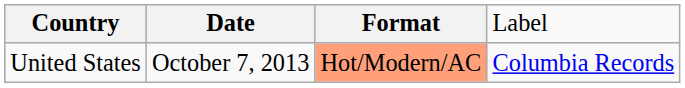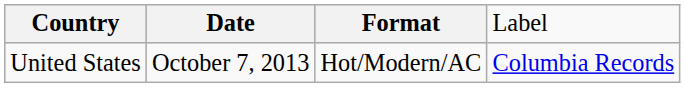(401, 62) lightsalmon background -> (401, 62) no background
